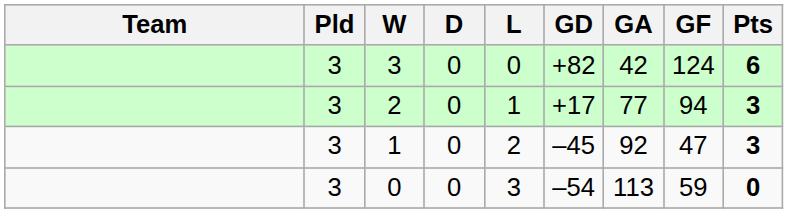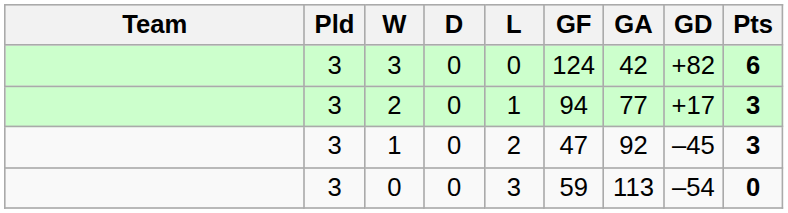columns swapped: (693, 24) <-> (574, 24)
